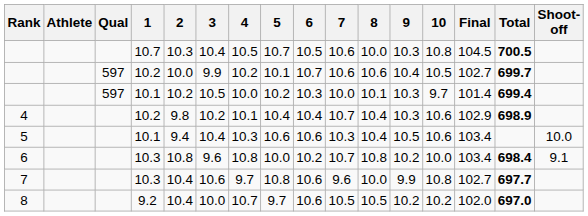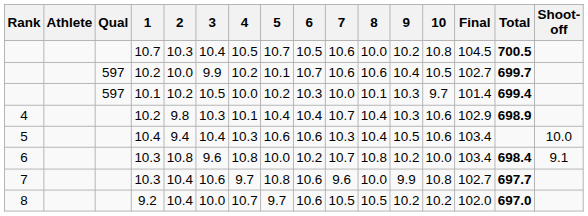(406, 51) 10.3 -> (406, 51) 10.2
(212, 115) 10.2 -> (212, 115) 10.3
(147, 136) 10.1 -> (147, 136) 10.4
